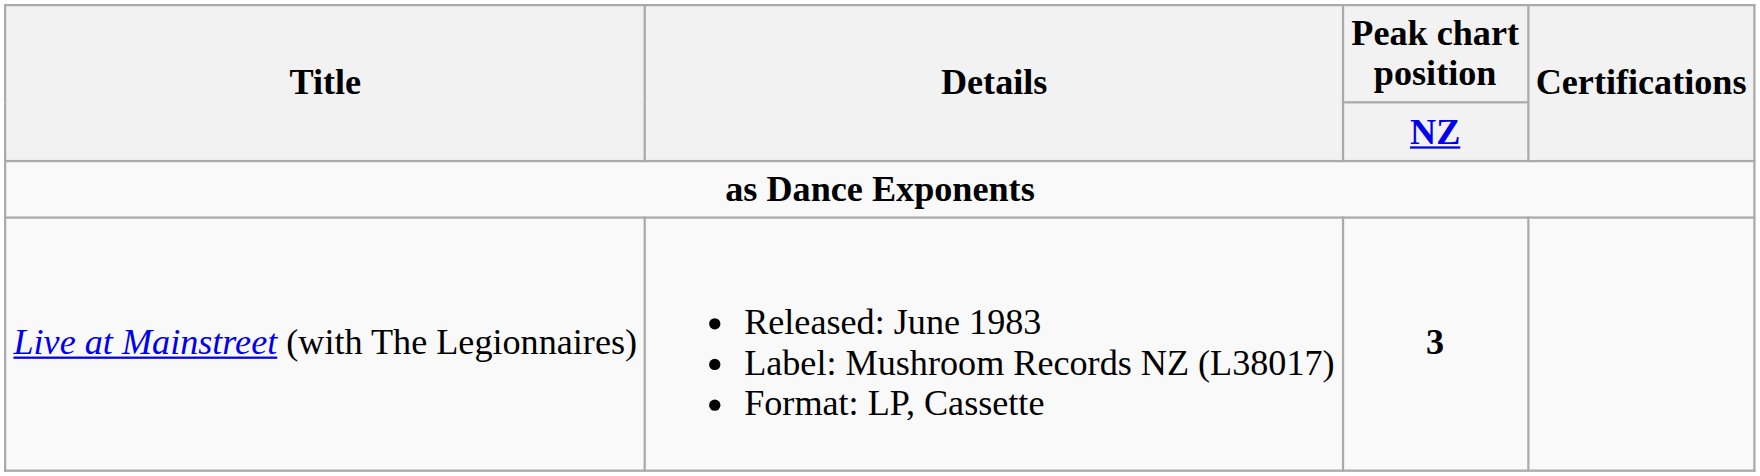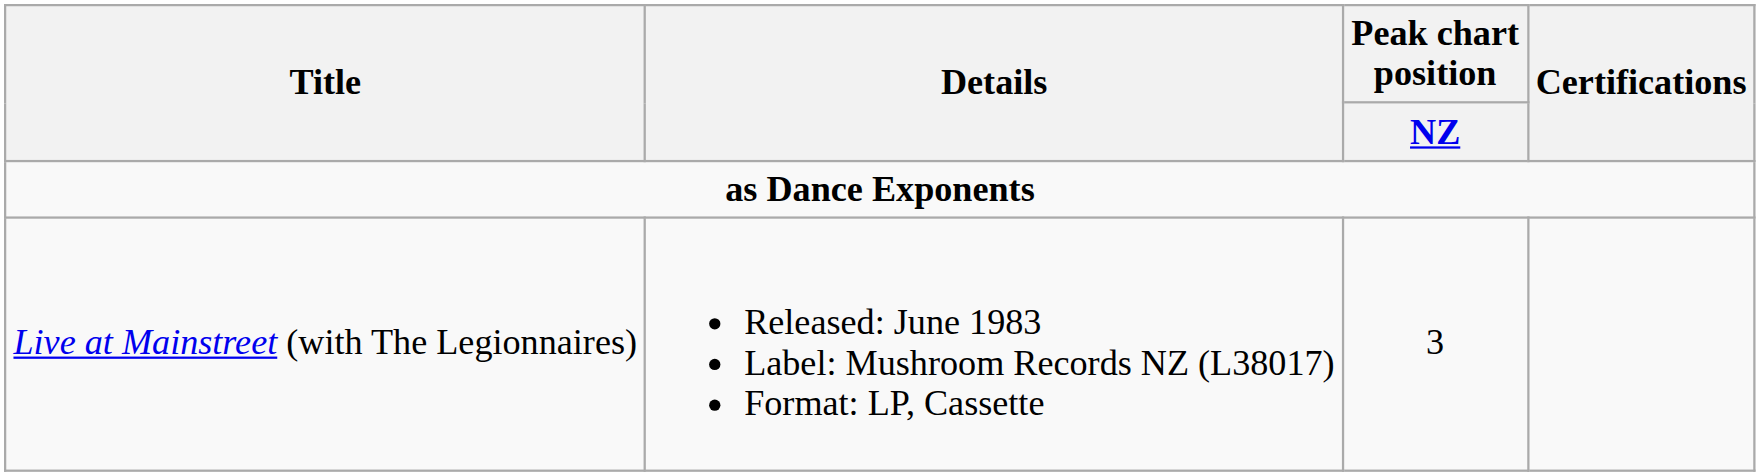(1435, 343) bold -> (1435, 343) normal
